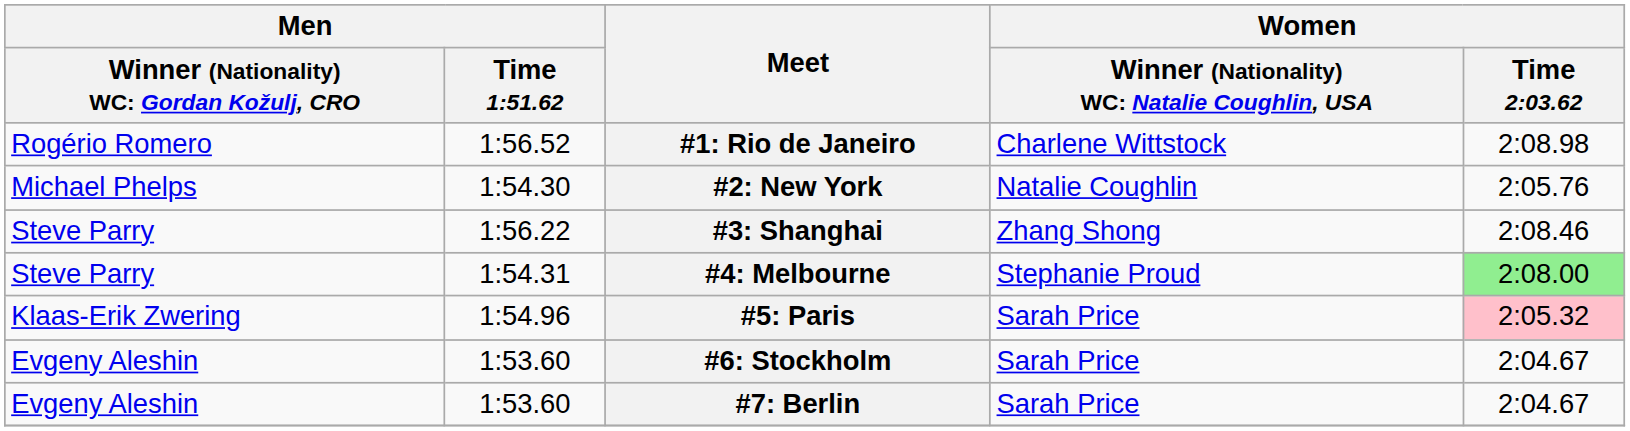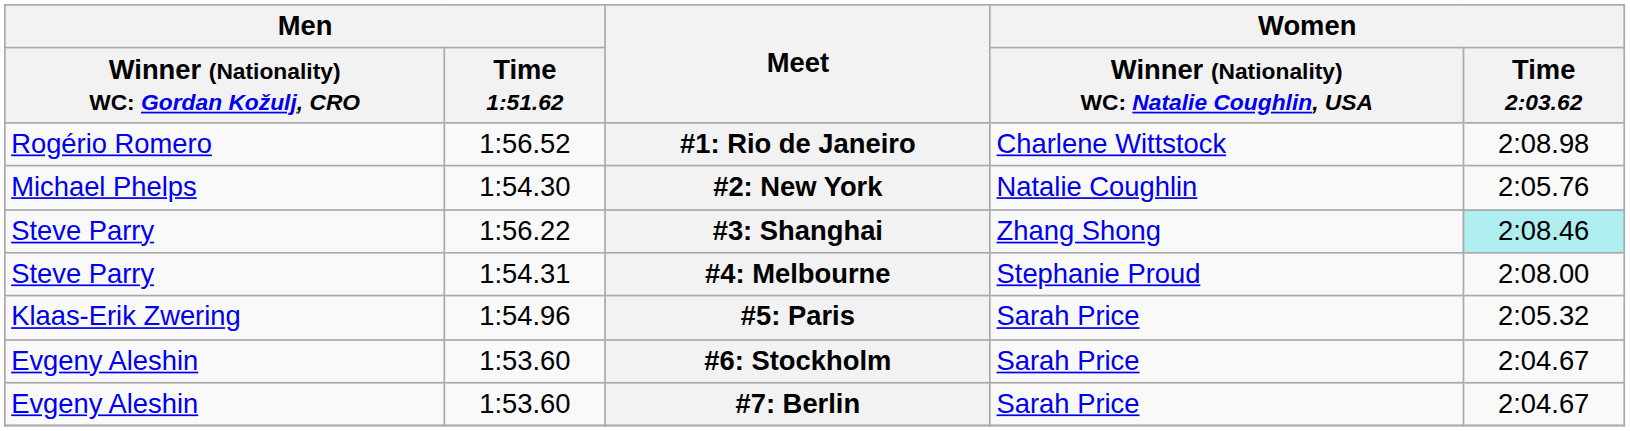(1544, 230) no background -> (1544, 230) paleturquoise background
(1544, 273) lightgreen background -> (1544, 273) no background
(1544, 317) pink background -> (1544, 317) no background
